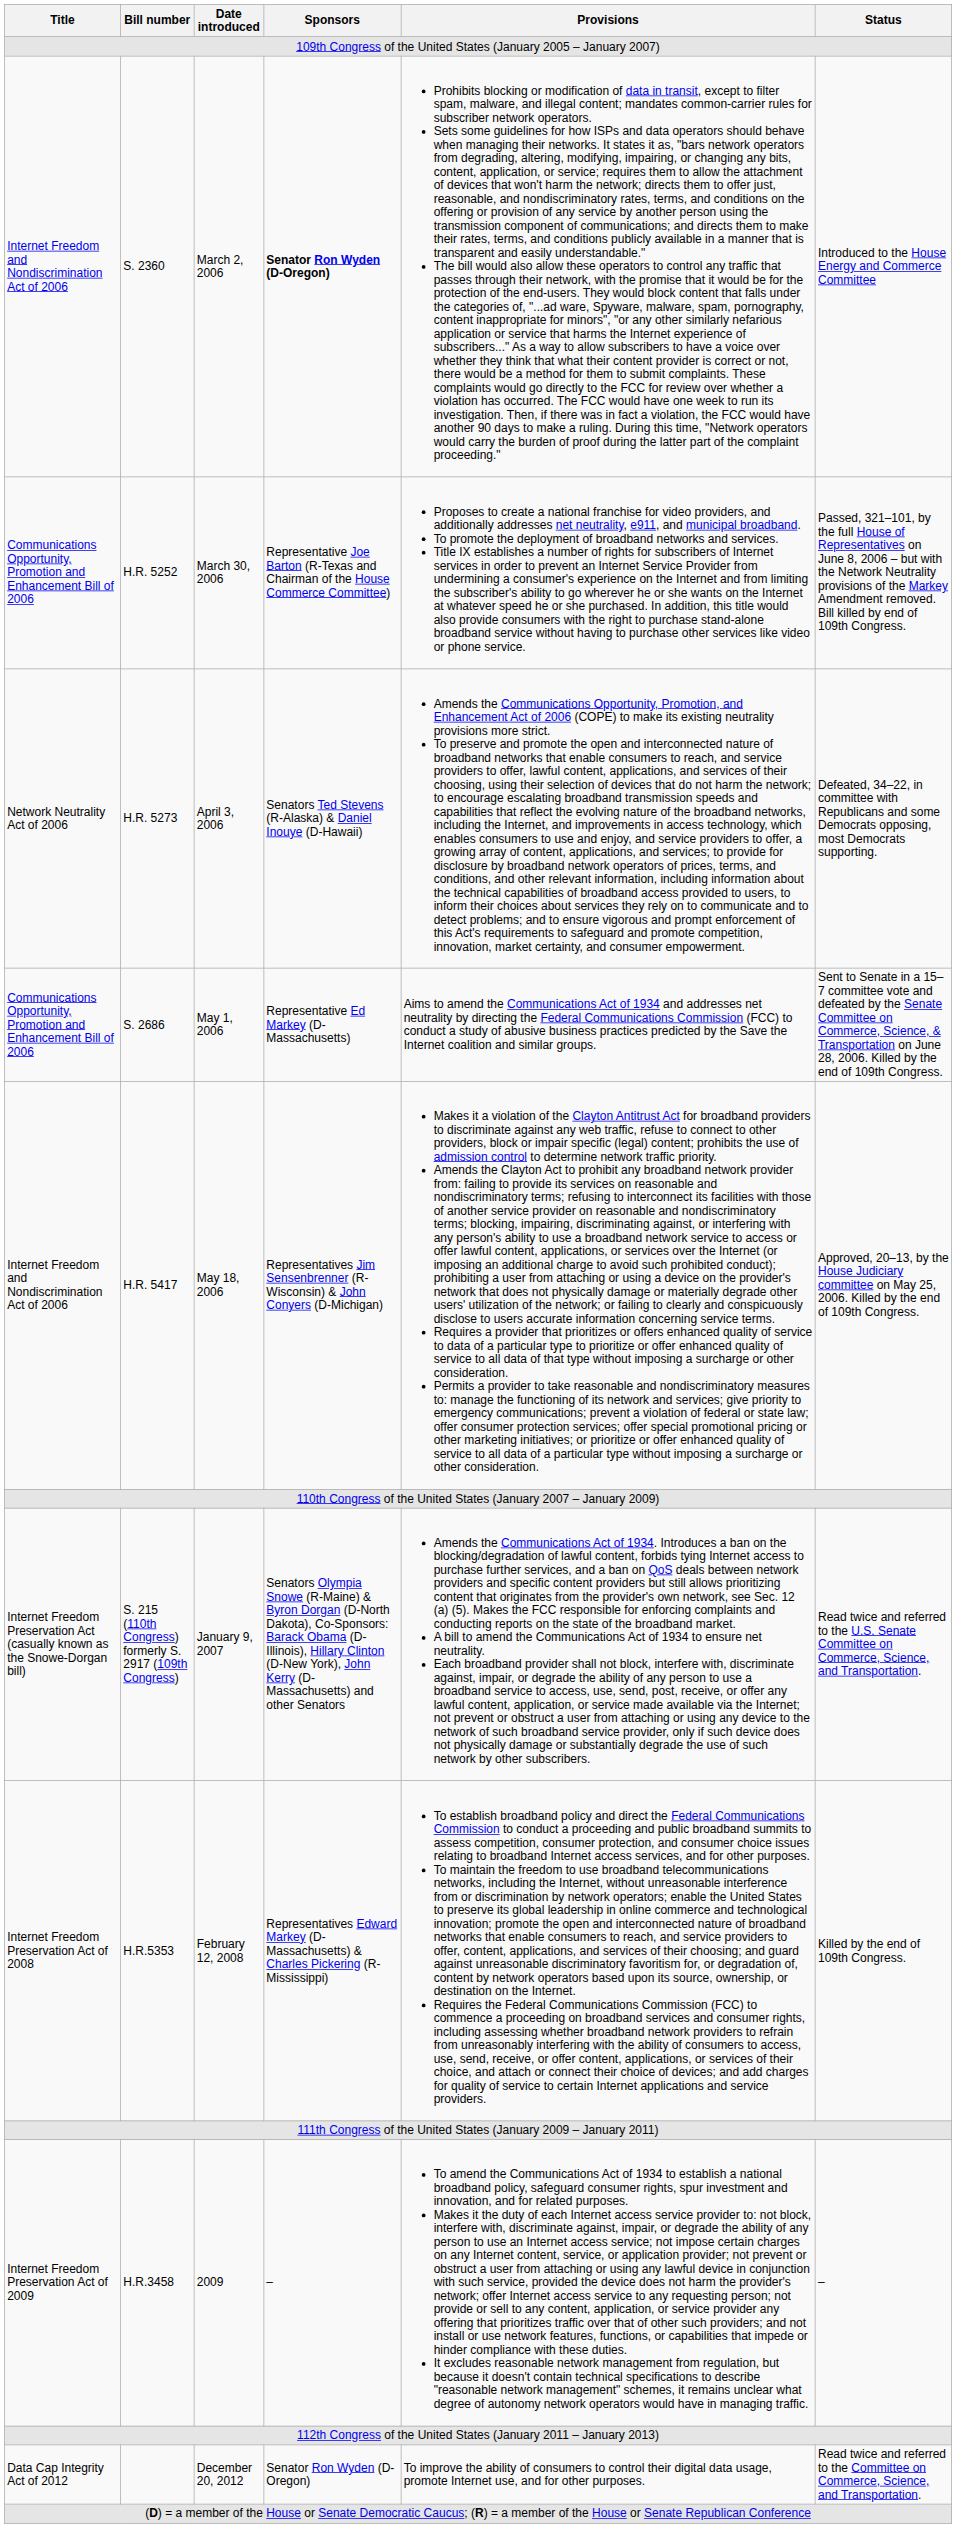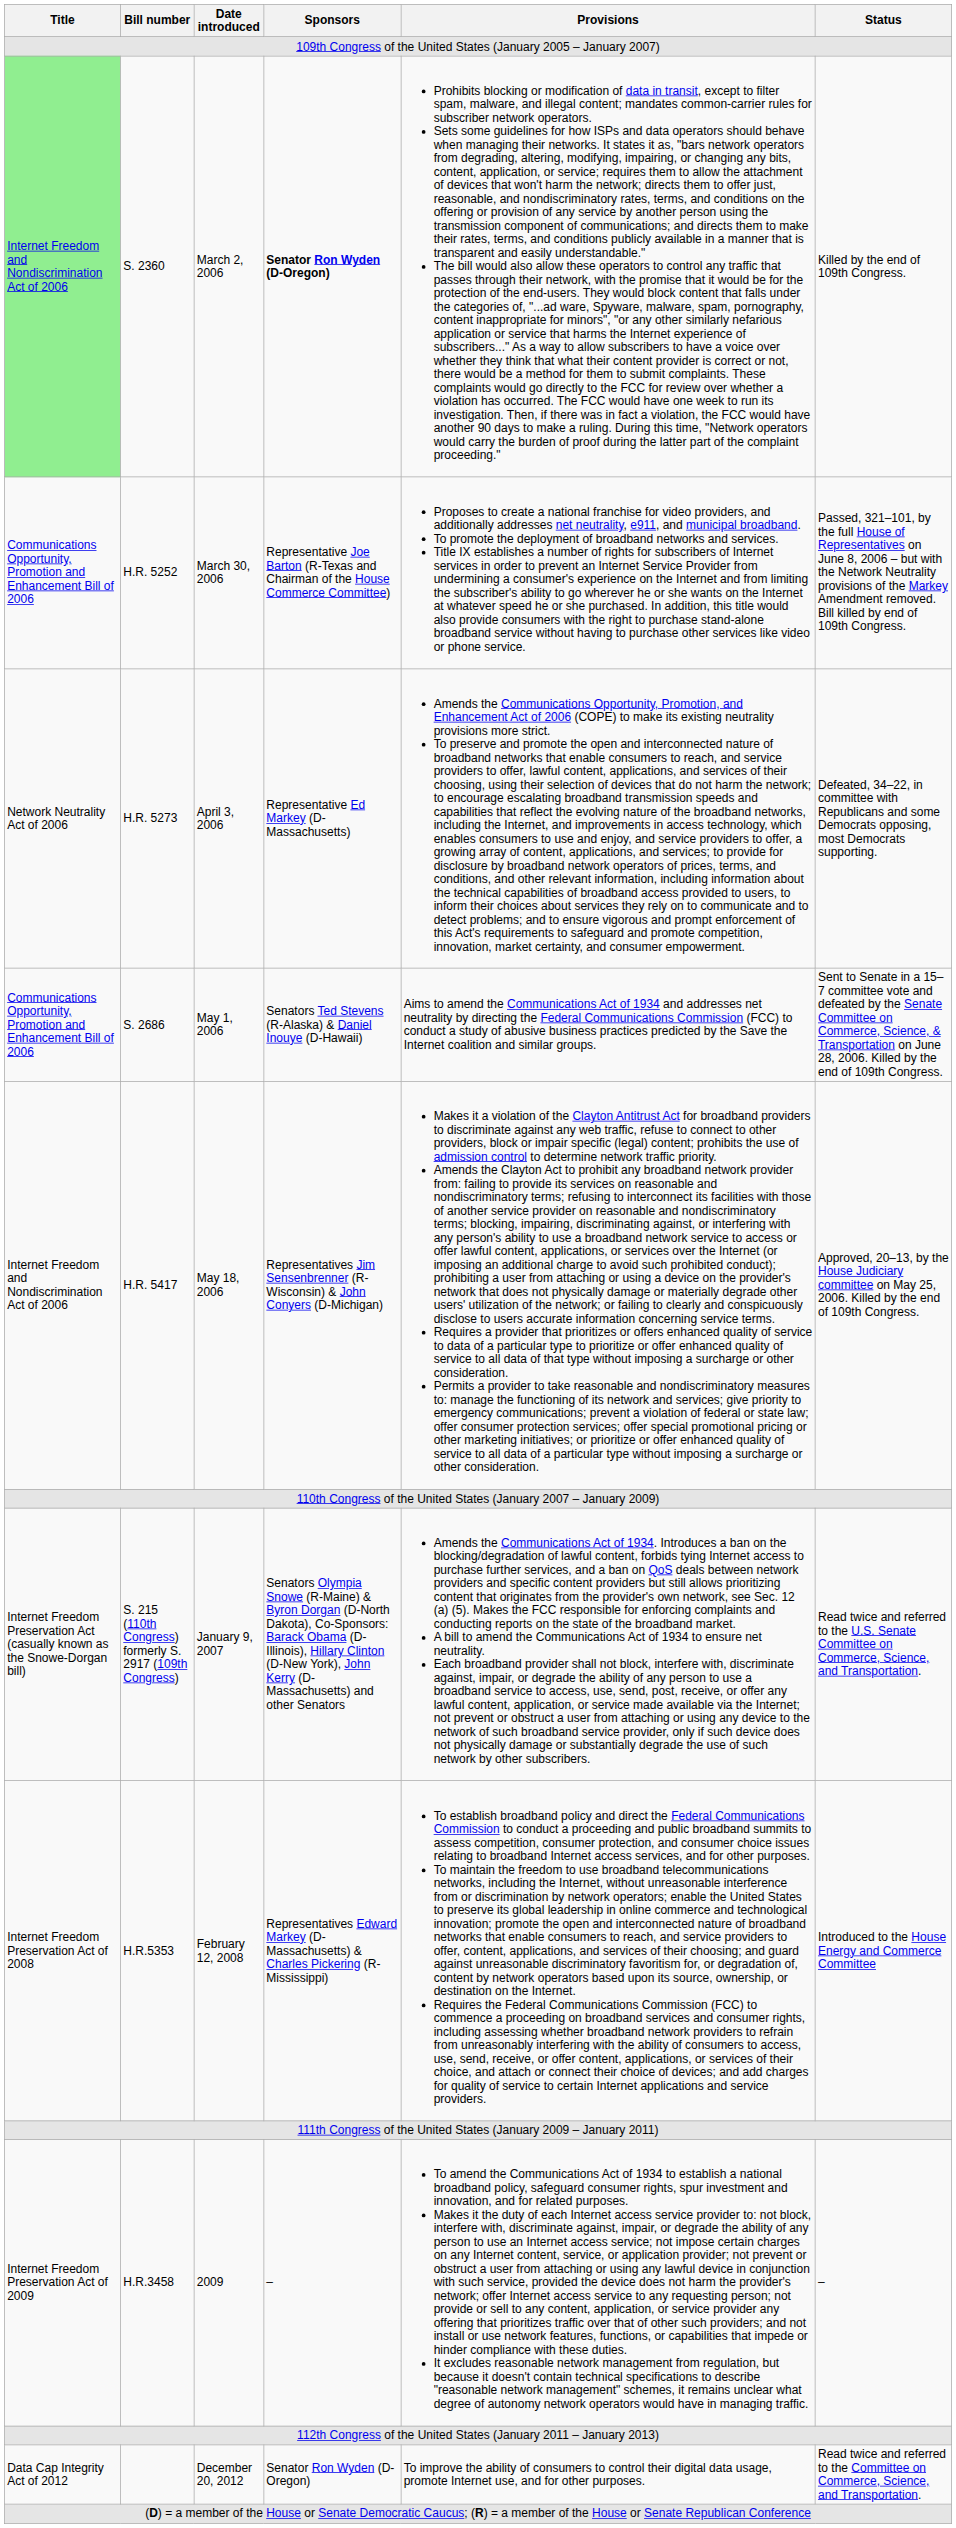(55, 266) no background -> (55, 266) lightgreen background
(882, 266) Introduced to the House Energy and Commerce Committee -> (869, 266) Killed by the end of 109th Congress.
(325, 818) Senators Ted Stevens (R-Alaska) & Daniel Inouye (D-Hawaii) -> (316, 818) Representative Ed Markey (D-Massachusetts)
(316, 1024) Representative Ed Markey (D-Massachusetts) -> (325, 1024) Senators Ted Stevens (R-Alaska) & Daniel Inouye (D-Hawaii)
(869, 1950) Killed by the end of 109th Congress. -> (882, 1950) Introduced to the House Energy and Commerce Committee
